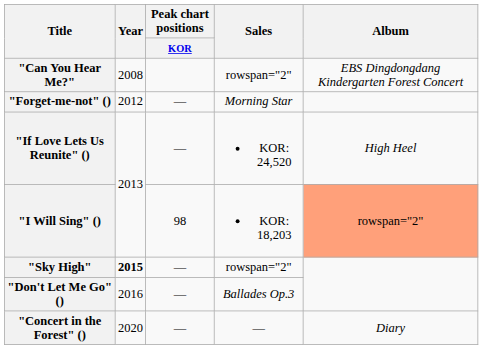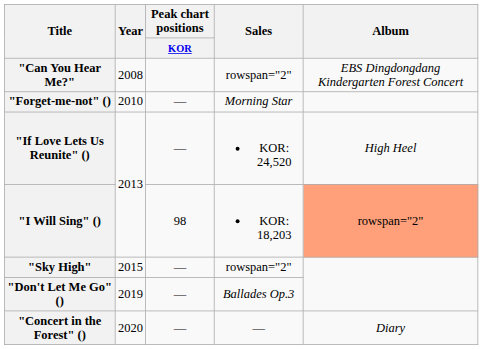(131, 101) 2012 -> (131, 101) 2010
(131, 267) bold -> (131, 267) normal
(131, 294) 2016 -> (131, 294) 2019
